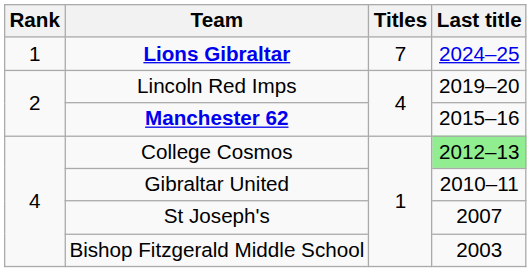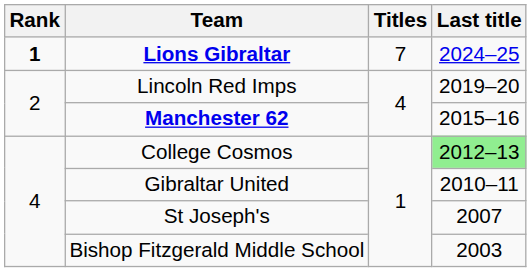(35, 53) normal -> (35, 53) bold
